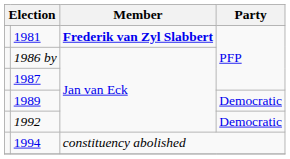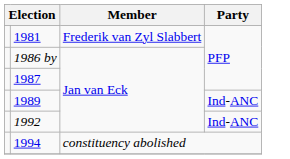(138, 36) bold -> (132, 36) normal
(251, 100) Democratic -> (233, 100) Ind-ANC
(251, 121) Democratic -> (233, 121) Ind-ANC
